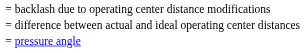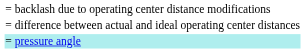(43, 41) no background -> (43, 41) paleturquoise background
